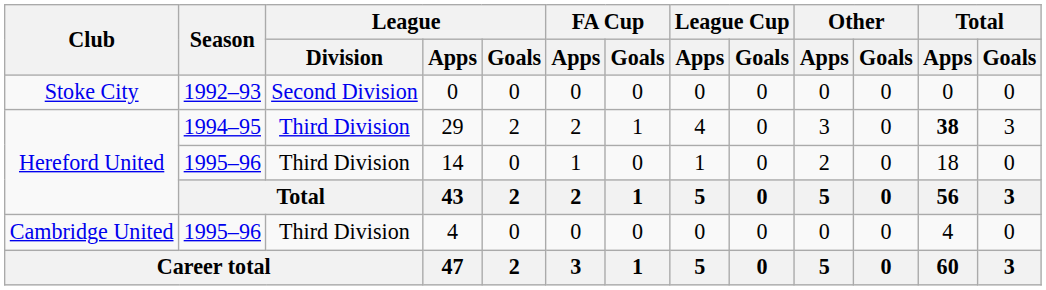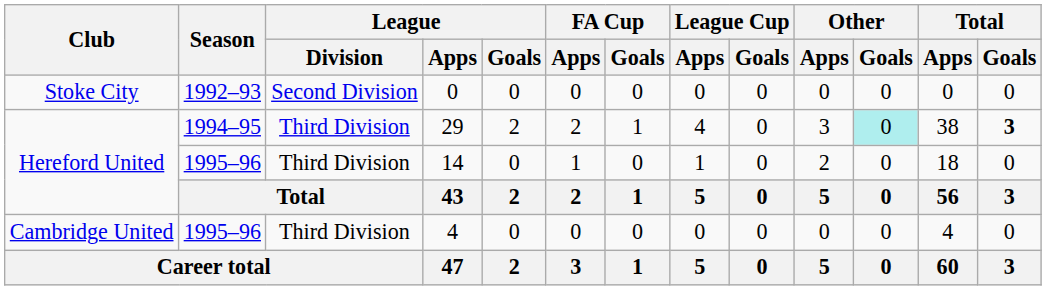(886, 127) no background -> (886, 127) paleturquoise background
(948, 127) bold -> (948, 127) normal
(1009, 127) normal -> (1009, 127) bold
